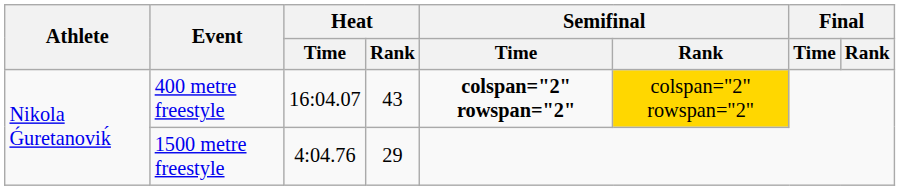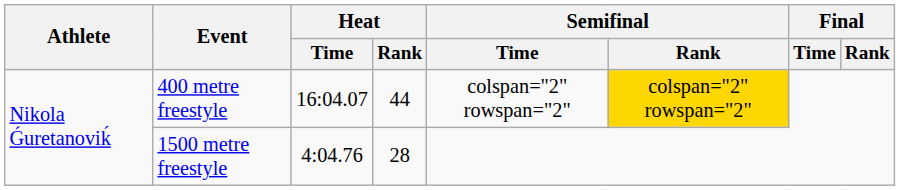(393, 98) 43 -> (400, 98) 44
(516, 98) bold -> (517, 98) normal
(393, 156) 29 -> (400, 156) 28
